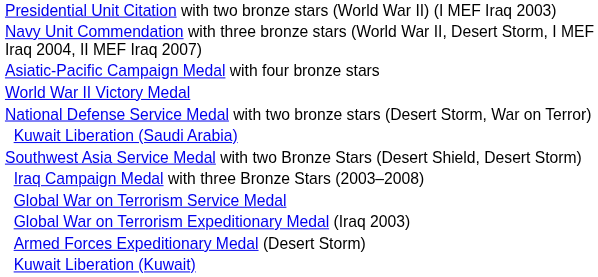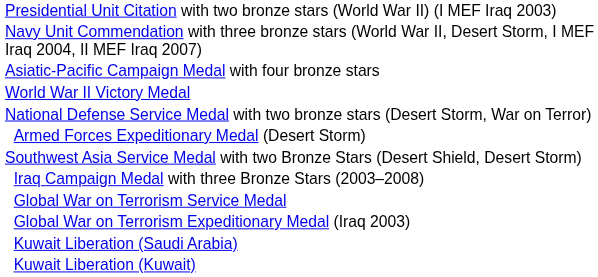(121, 136) Kuwait Liberation (Saudi Arabia) -> (185, 136) Armed Forces Expeditionary Medal (Desert Storm)
(185, 244) Armed Forces Expeditionary Medal (Desert Storm) -> (121, 244) Kuwait Liberation (Saudi Arabia)
